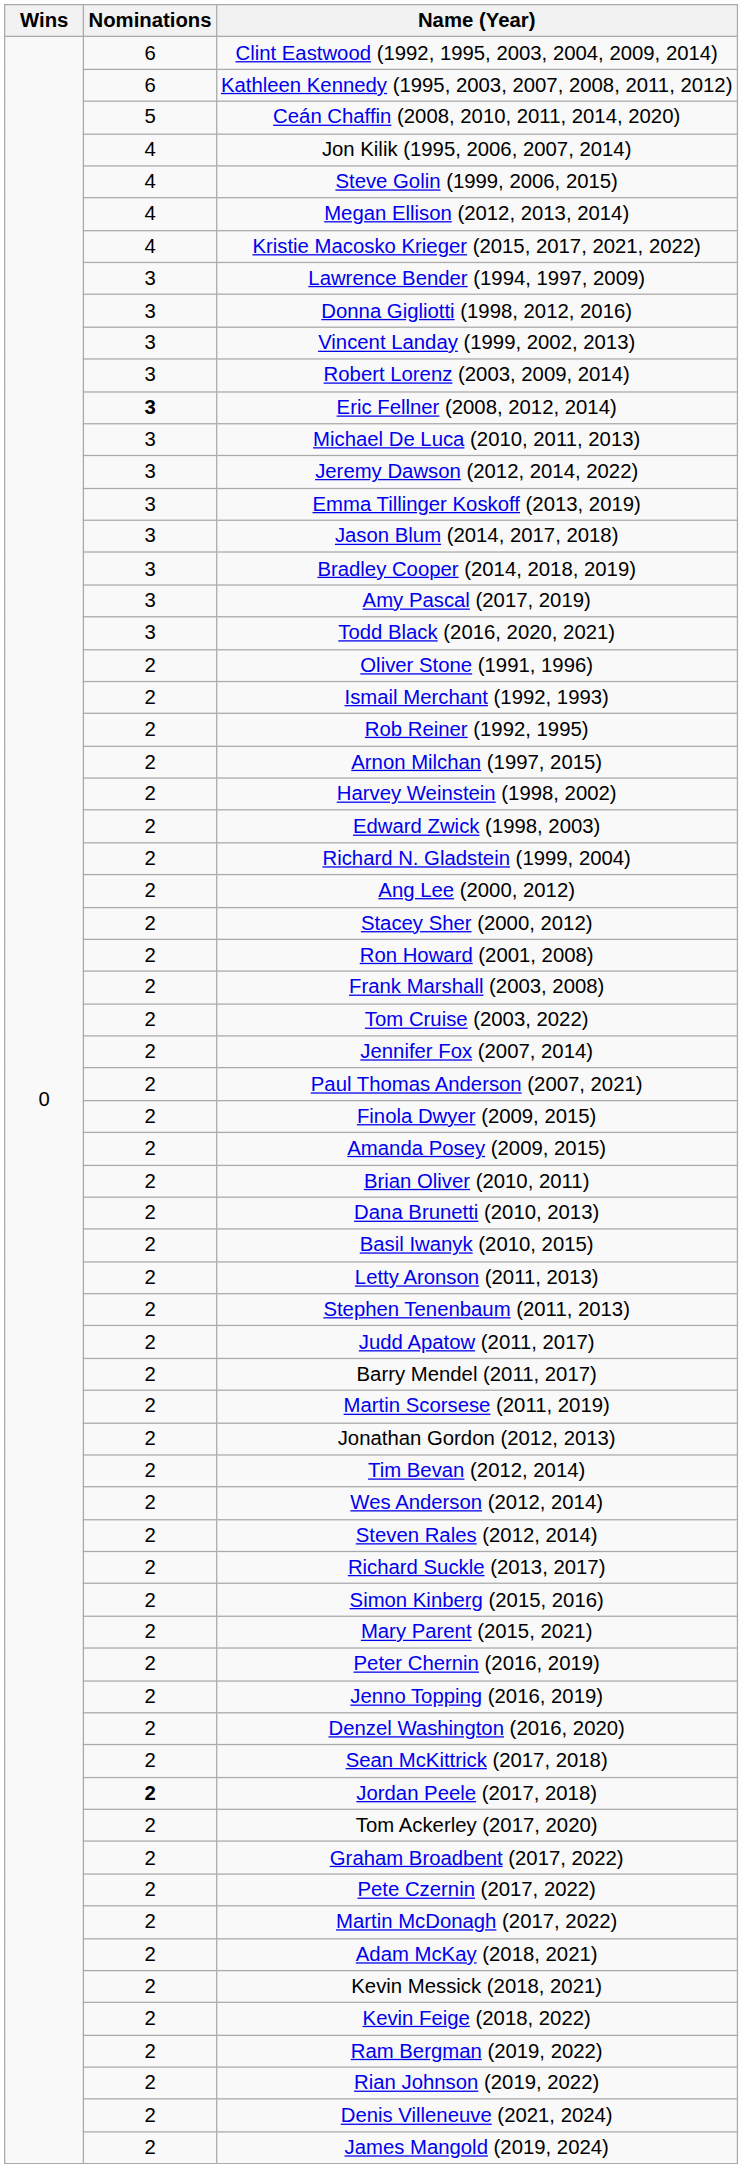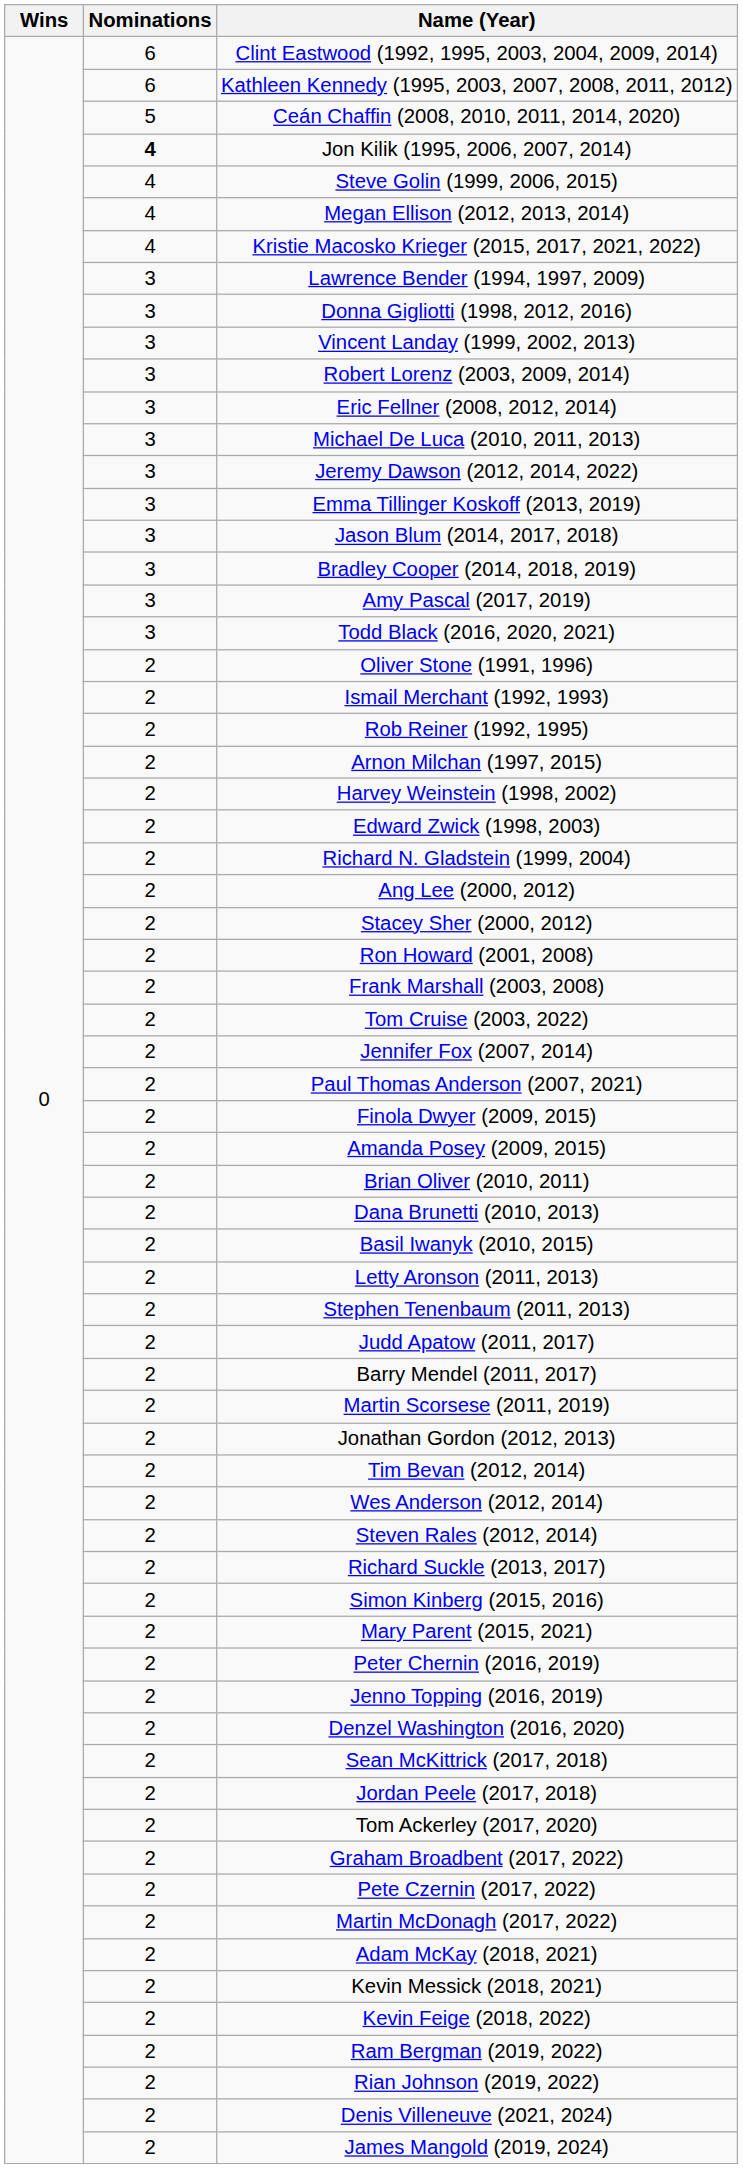(150, 149) normal -> (150, 149) bold
(150, 407) bold -> (150, 407) normal
(150, 1793) bold -> (150, 1793) normal
